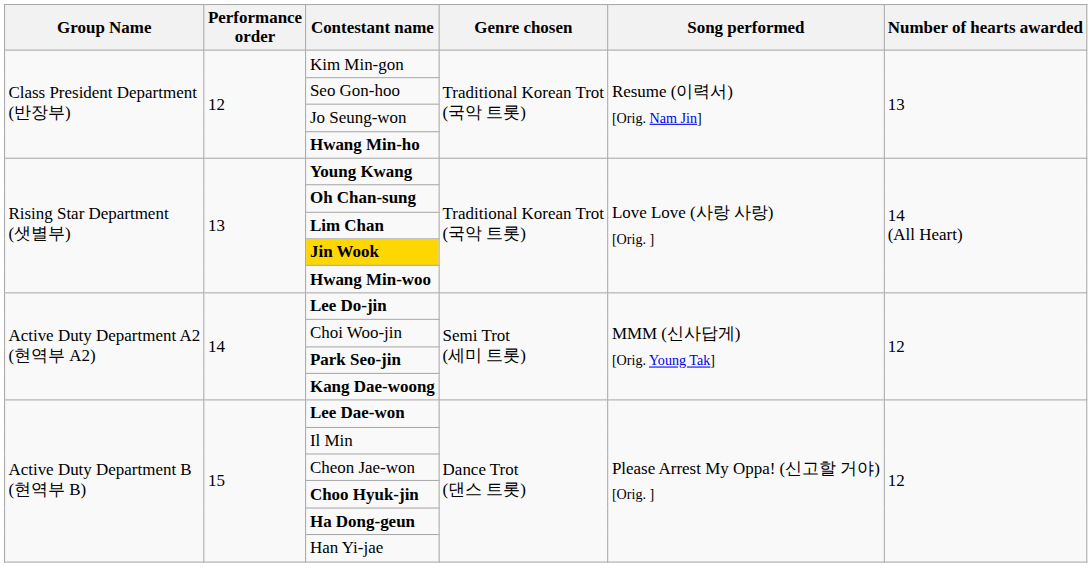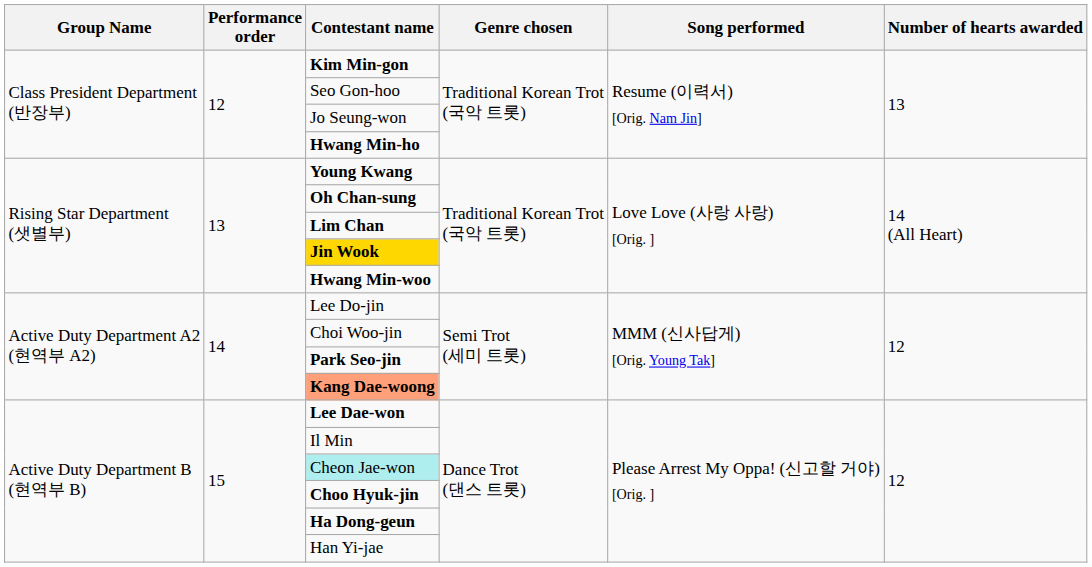(357, 63) normal -> (359, 63) bold
(348, 306) bold -> (347, 306) normal
(372, 386) no background -> (372, 386) lightsalmon background
(362, 467) no background -> (362, 467) paleturquoise background
